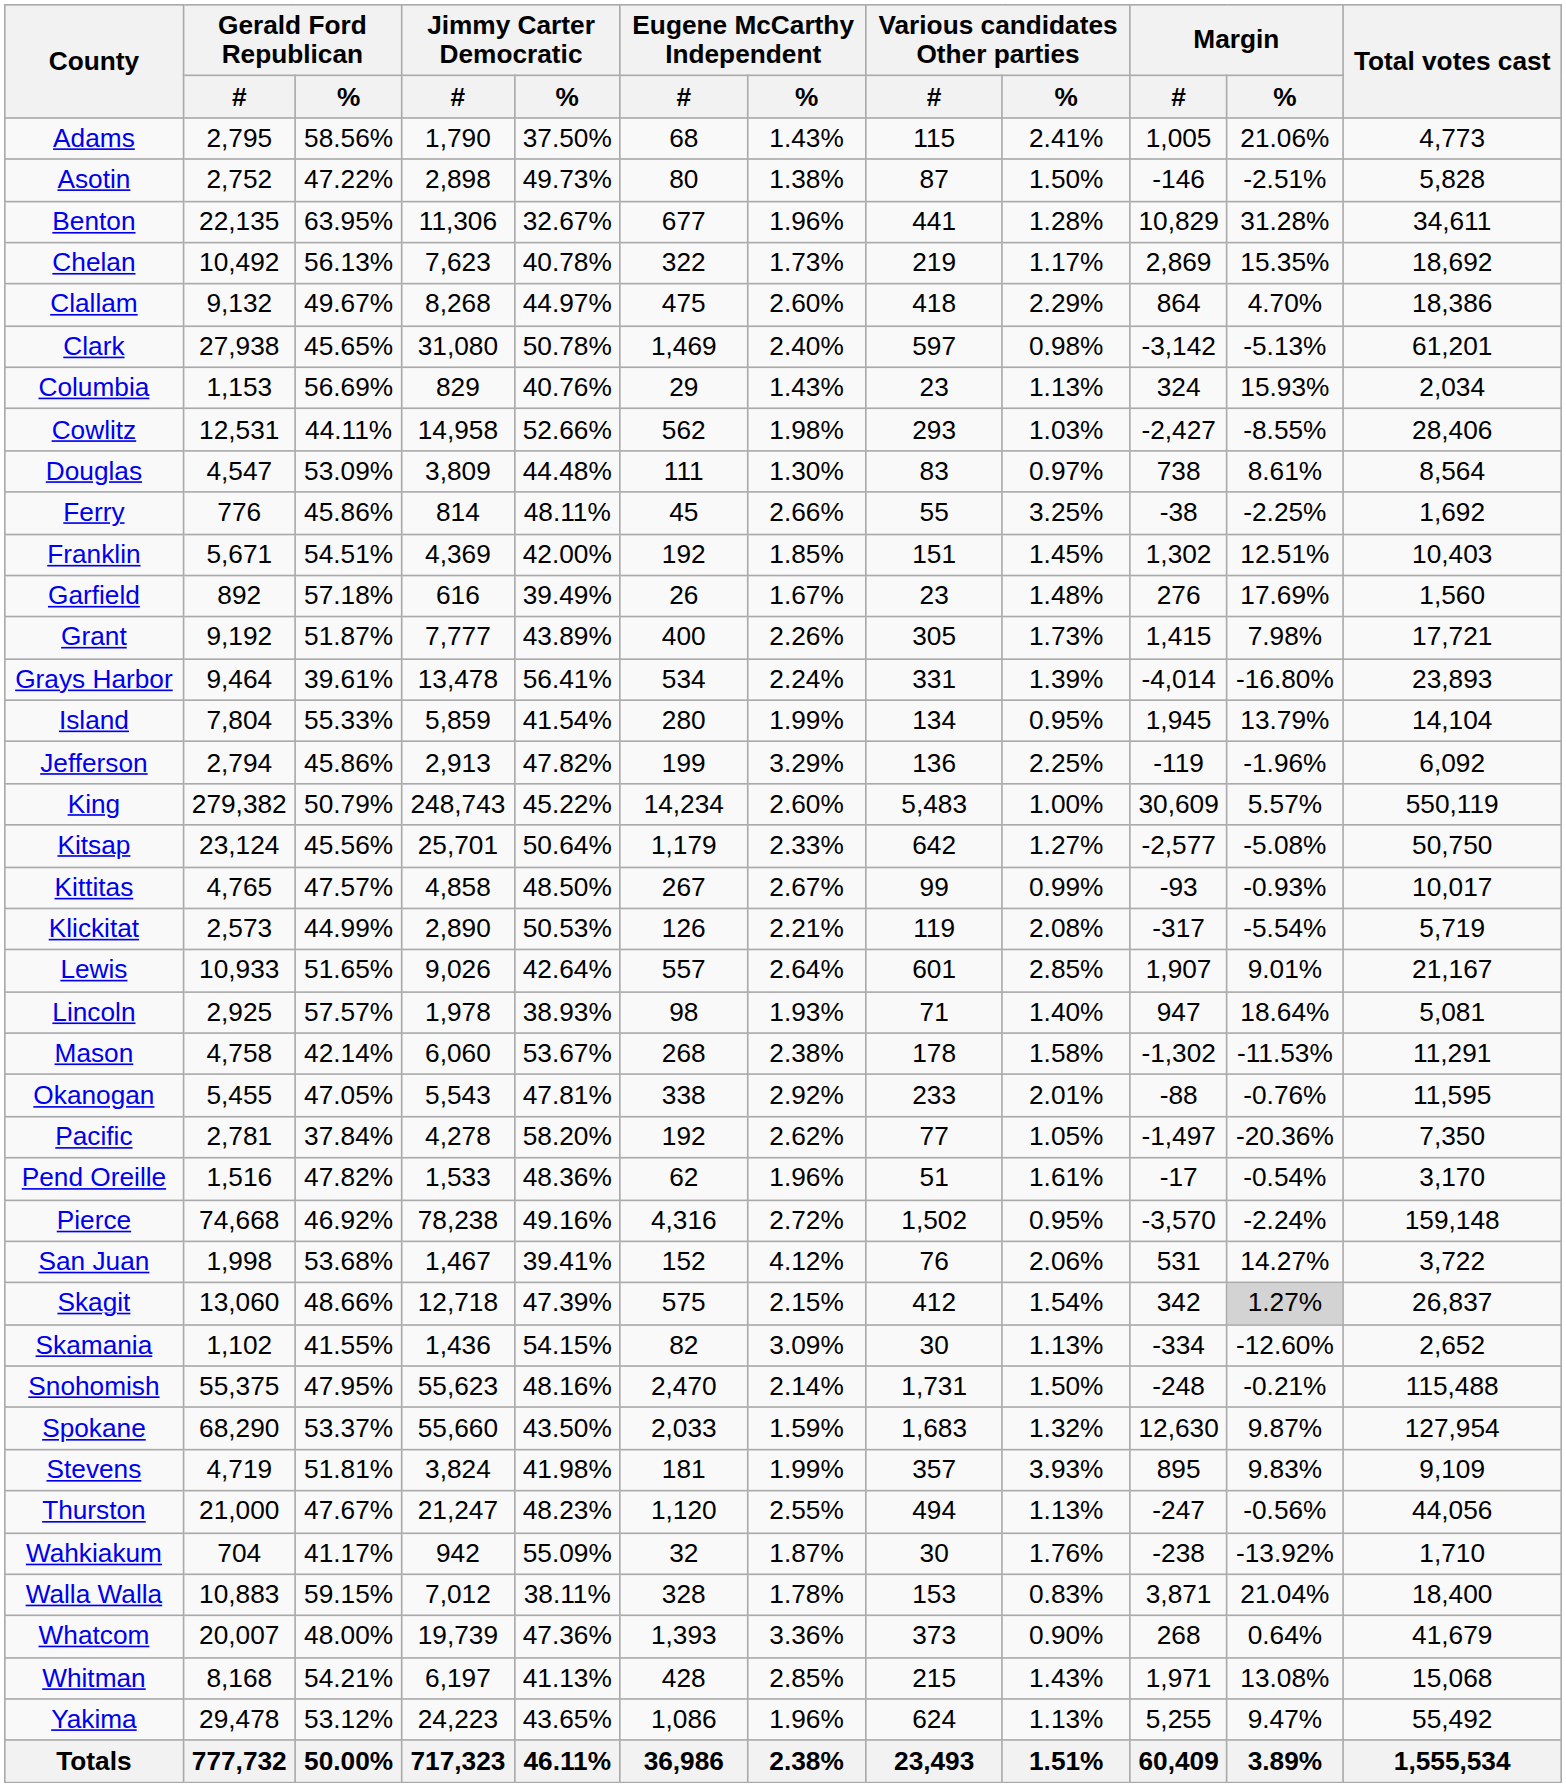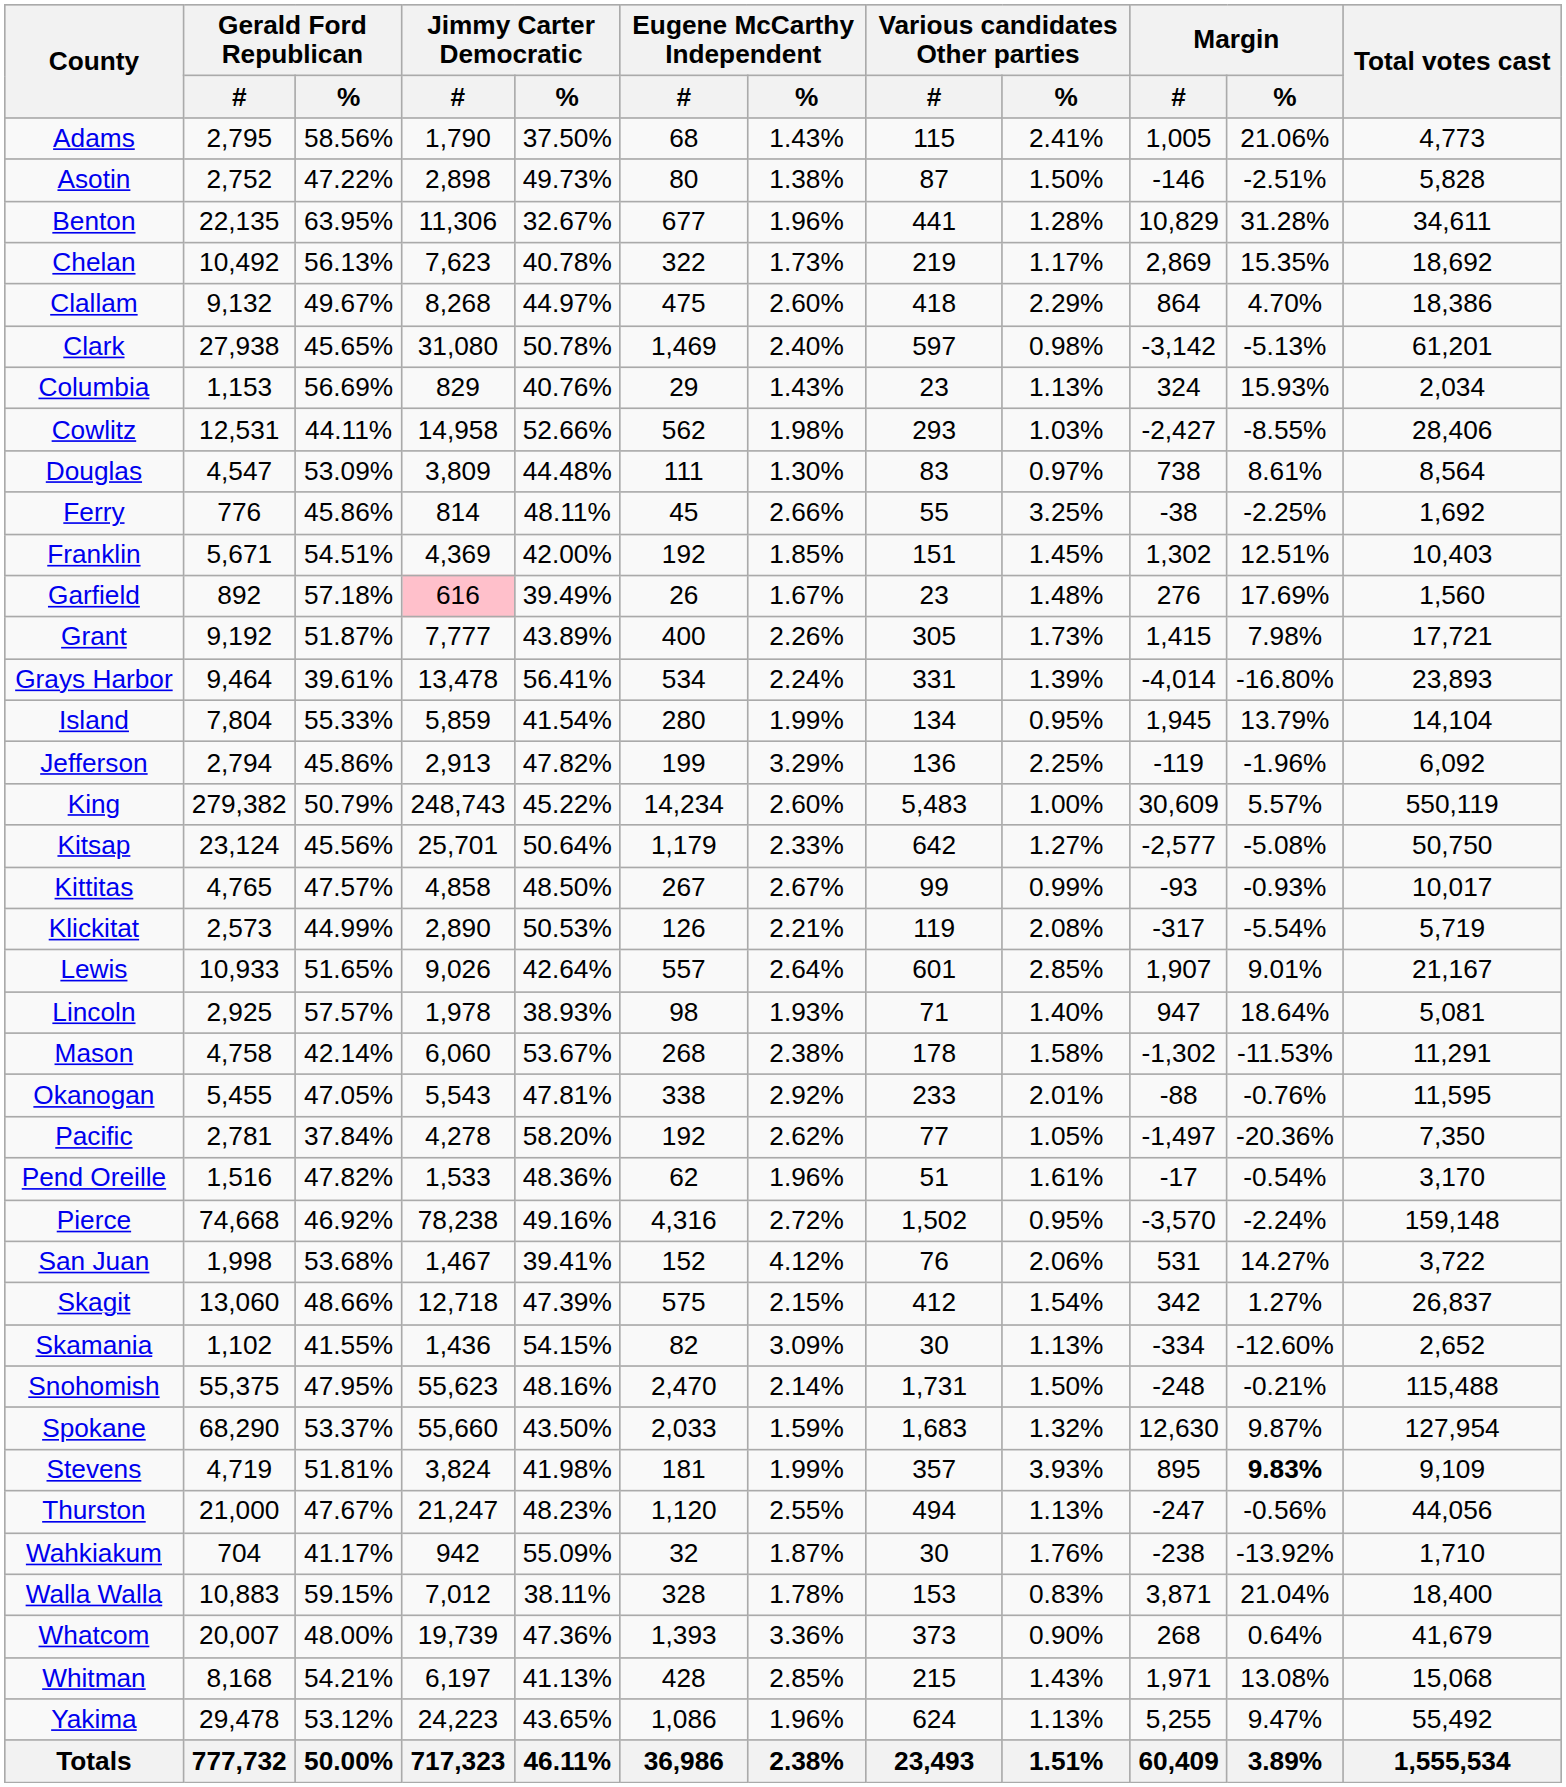(458, 595) no background -> (458, 595) pink background
(1285, 1303) lightgrey background -> (1285, 1303) no background
(1285, 1469) normal -> (1285, 1469) bold
